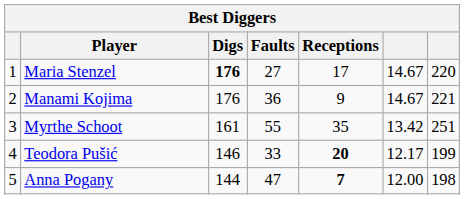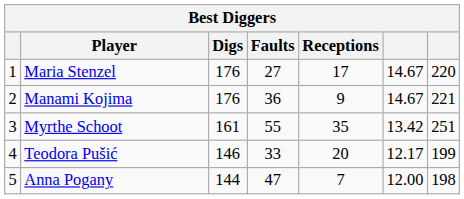(228, 72) bold -> (228, 72) normal
(341, 153) bold -> (341, 153) normal
(341, 180) bold -> (341, 180) normal
